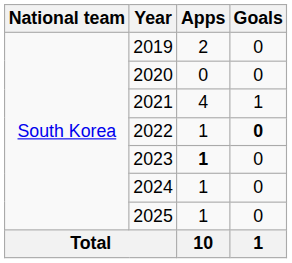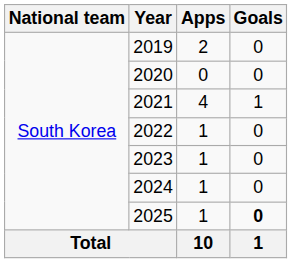(258, 131) bold -> (258, 131) normal
(203, 159) bold -> (203, 159) normal
(258, 215) normal -> (258, 215) bold
